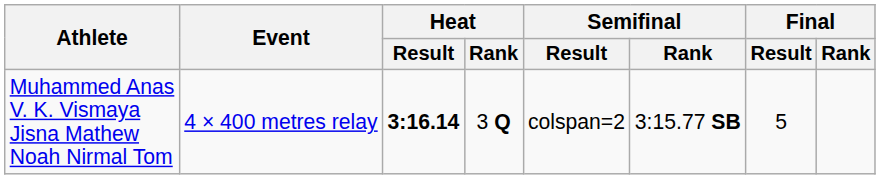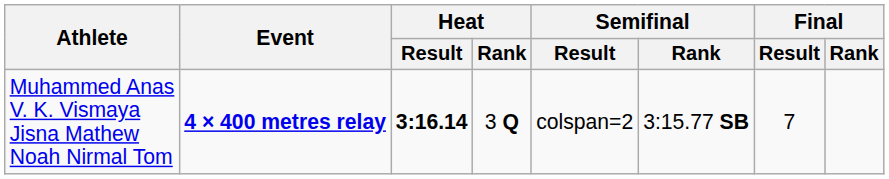(281, 122) normal -> (285, 122) bold
(781, 122) 5 -> (789, 122) 7
